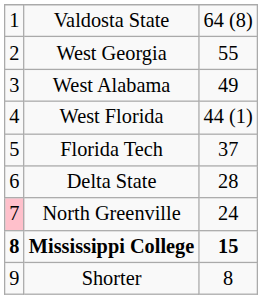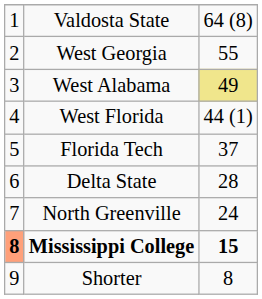(228, 85) no background -> (228, 85) khaki background
(14, 213) pink background -> (14, 213) no background
(14, 246) no background -> (14, 246) lightsalmon background
